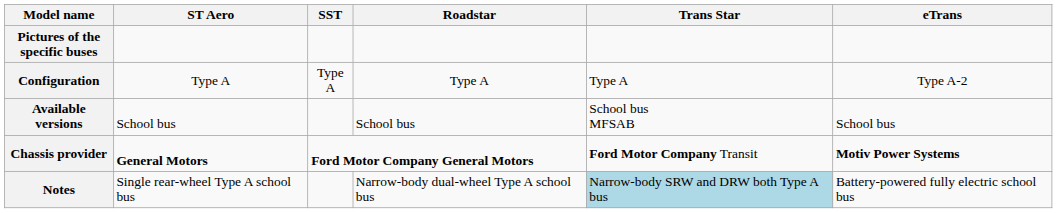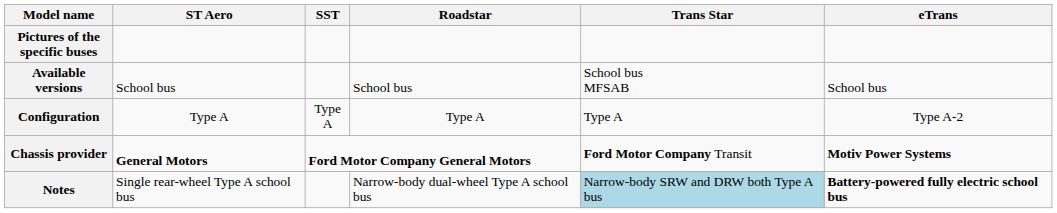rows swapped: (59, 116) <-> (59, 80)
(936, 189) normal -> (933, 189) bold
